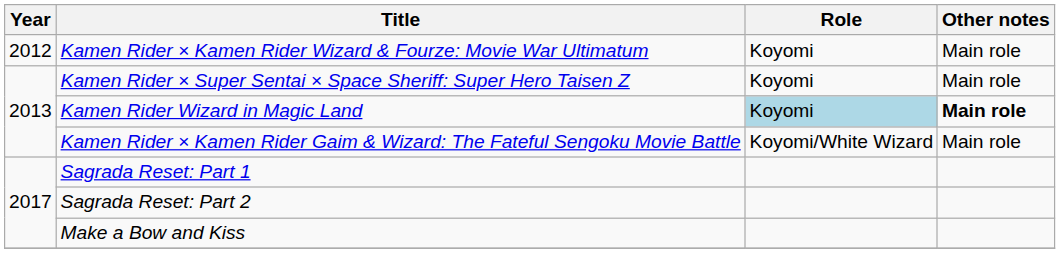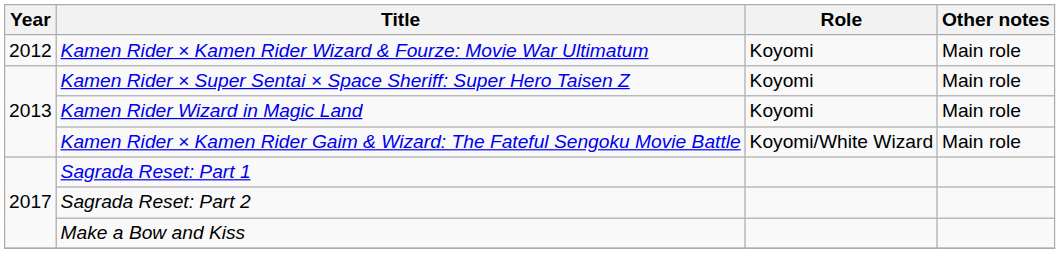(782, 111) lightblue background -> (782, 111) no background
(984, 111) bold -> (981, 111) normal
